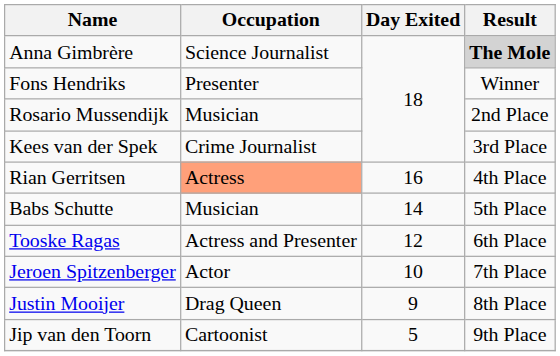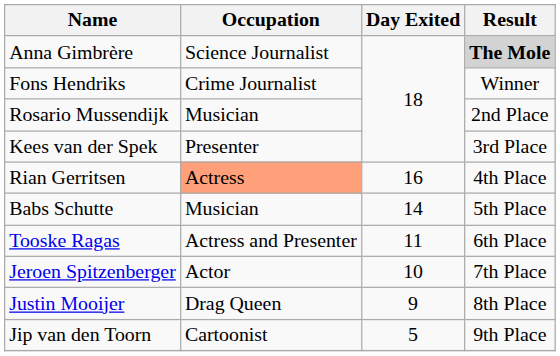(222, 83) Presenter -> (251, 83) Crime Journalist
(251, 146) Crime Journalist -> (222, 146) Presenter
(413, 240) 12 -> (413, 240) 11
